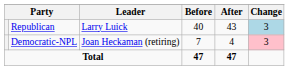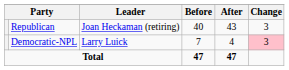(105, 27) Larry Luick -> (131, 27) Joan Heckaman (retiring)
(266, 27) lightblue background -> (266, 27) no background
(131, 42) Joan Heckaman (retiring) -> (105, 42) Larry Luick
